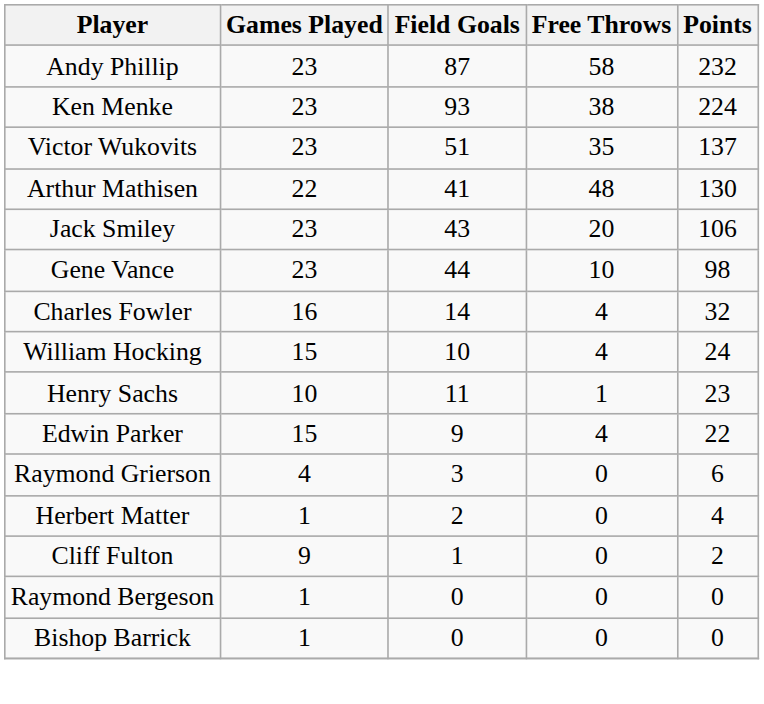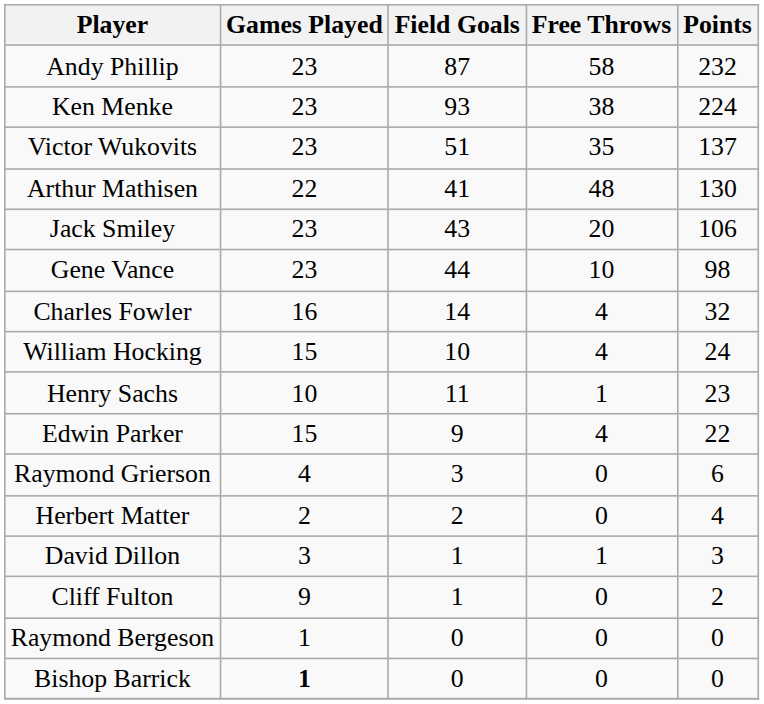(304, 515) 1 -> (304, 515) 2
+ row: (112, 556)
(304, 637) normal -> (304, 678) bold
